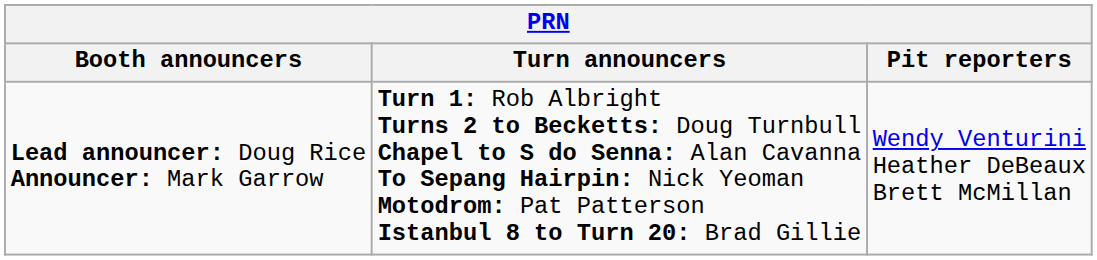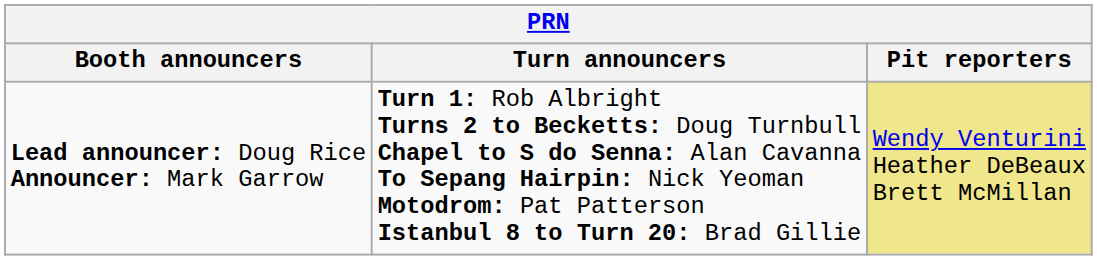(979, 168) no background -> (979, 168) khaki background
